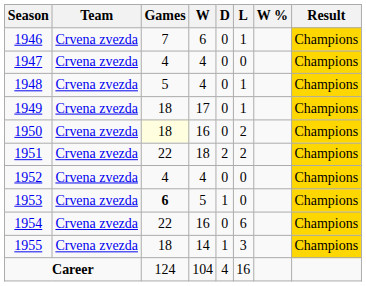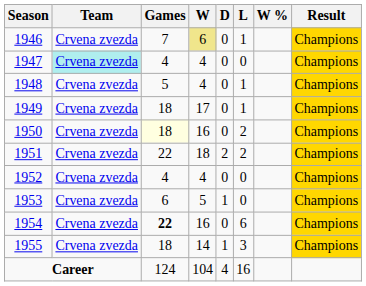(203, 39) no background -> (203, 39) khaki background
(97, 62) no background -> (97, 62) paleturquoise background
(165, 200) bold -> (165, 200) normal
(165, 223) normal -> (165, 223) bold
